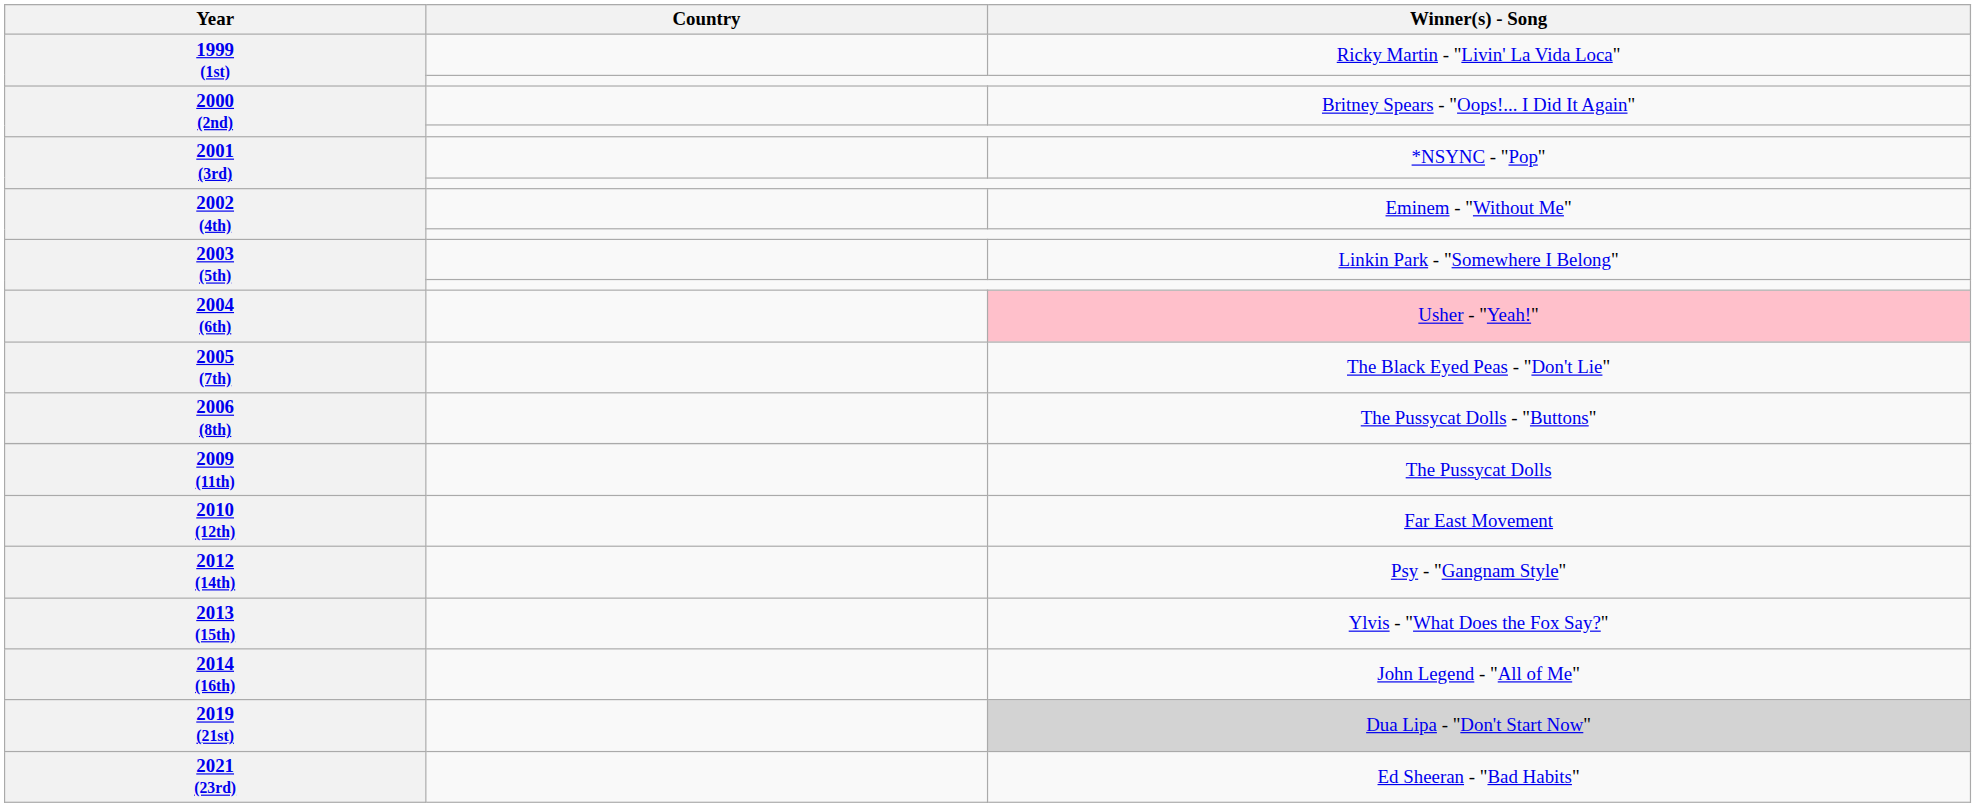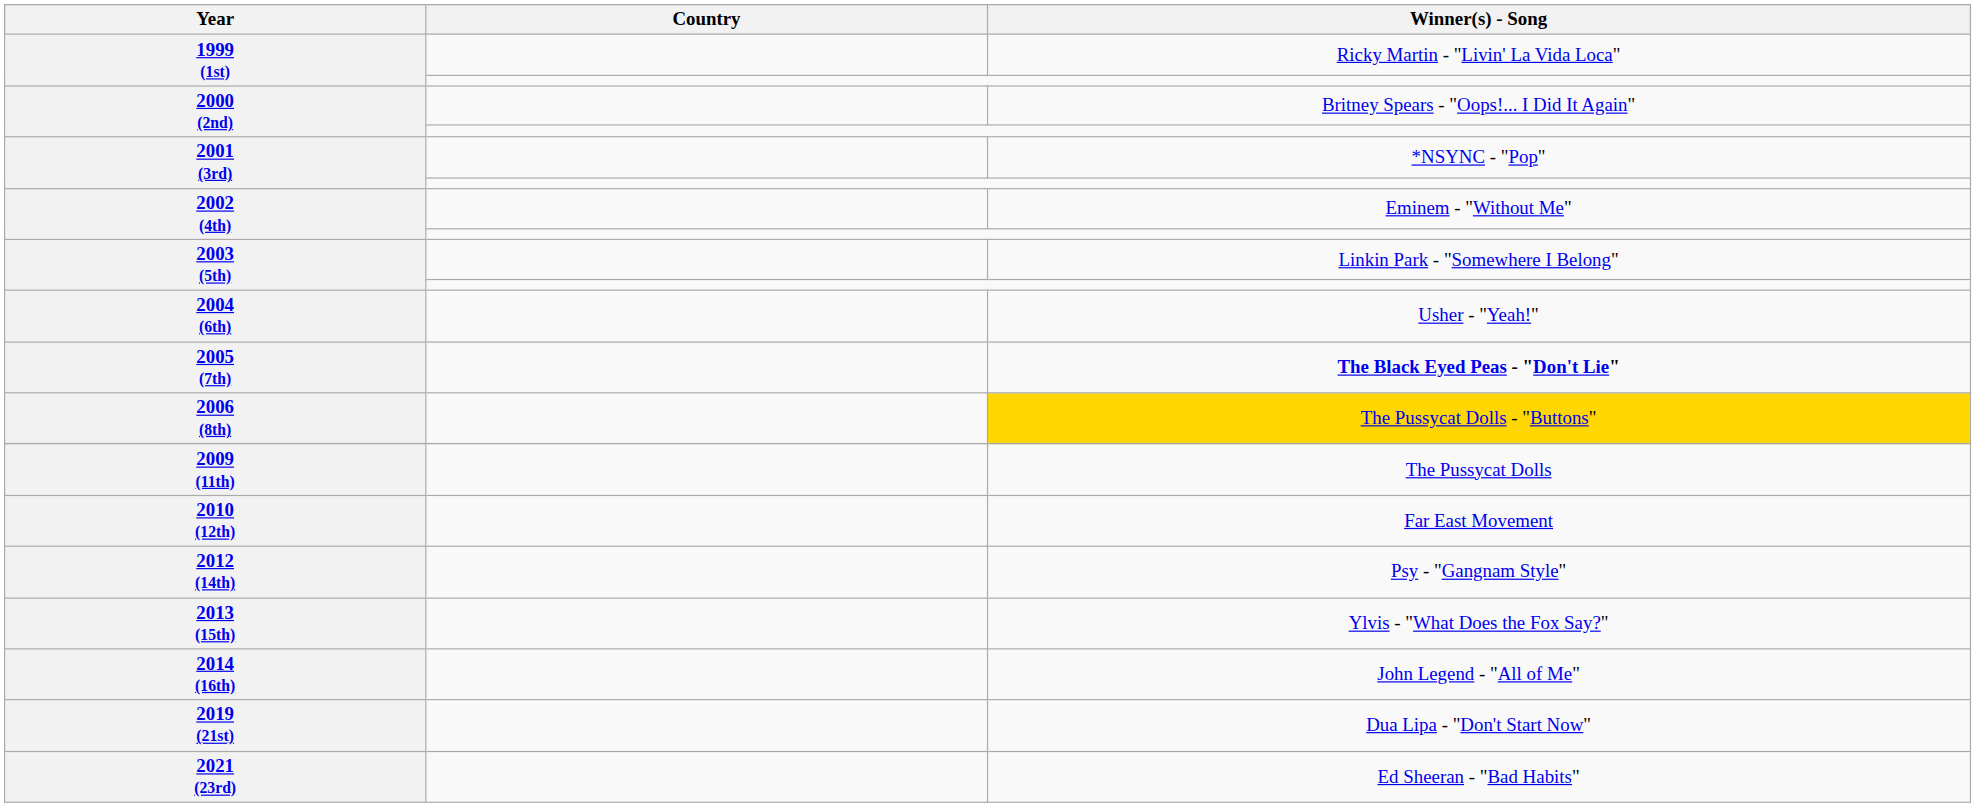(1479, 315) pink background -> (1479, 315) no background
(1479, 367) normal -> (1479, 367) bold
(1479, 418) no background -> (1479, 418) gold background
(1479, 725) lightgrey background -> (1479, 725) no background
